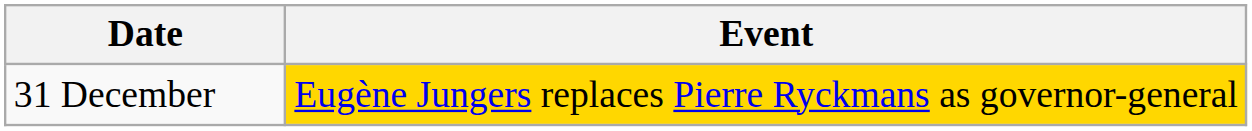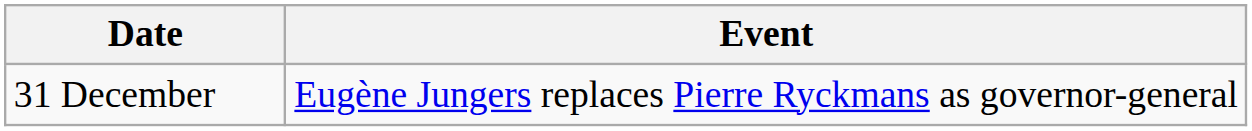(766, 93) gold background -> (766, 93) no background
